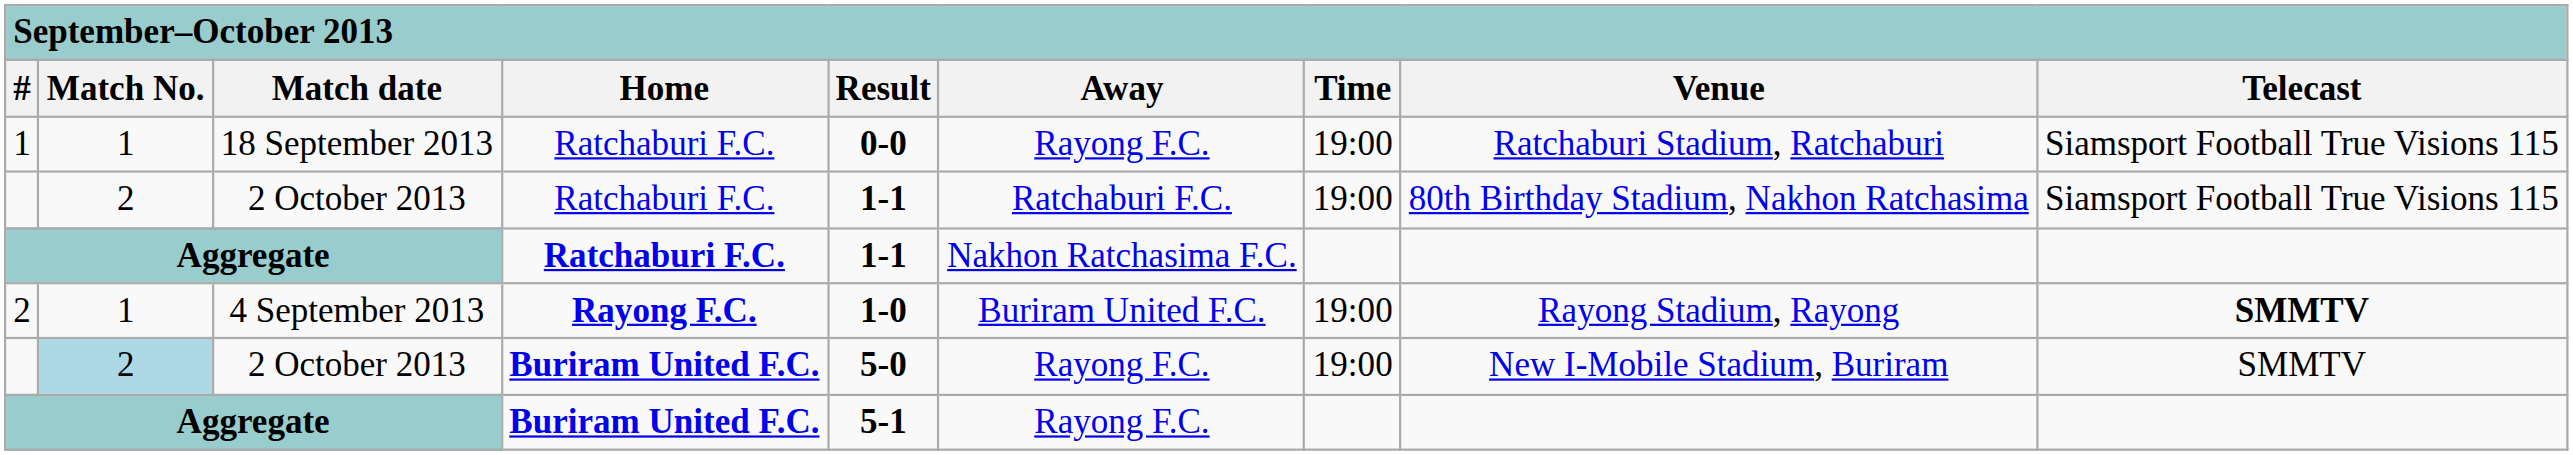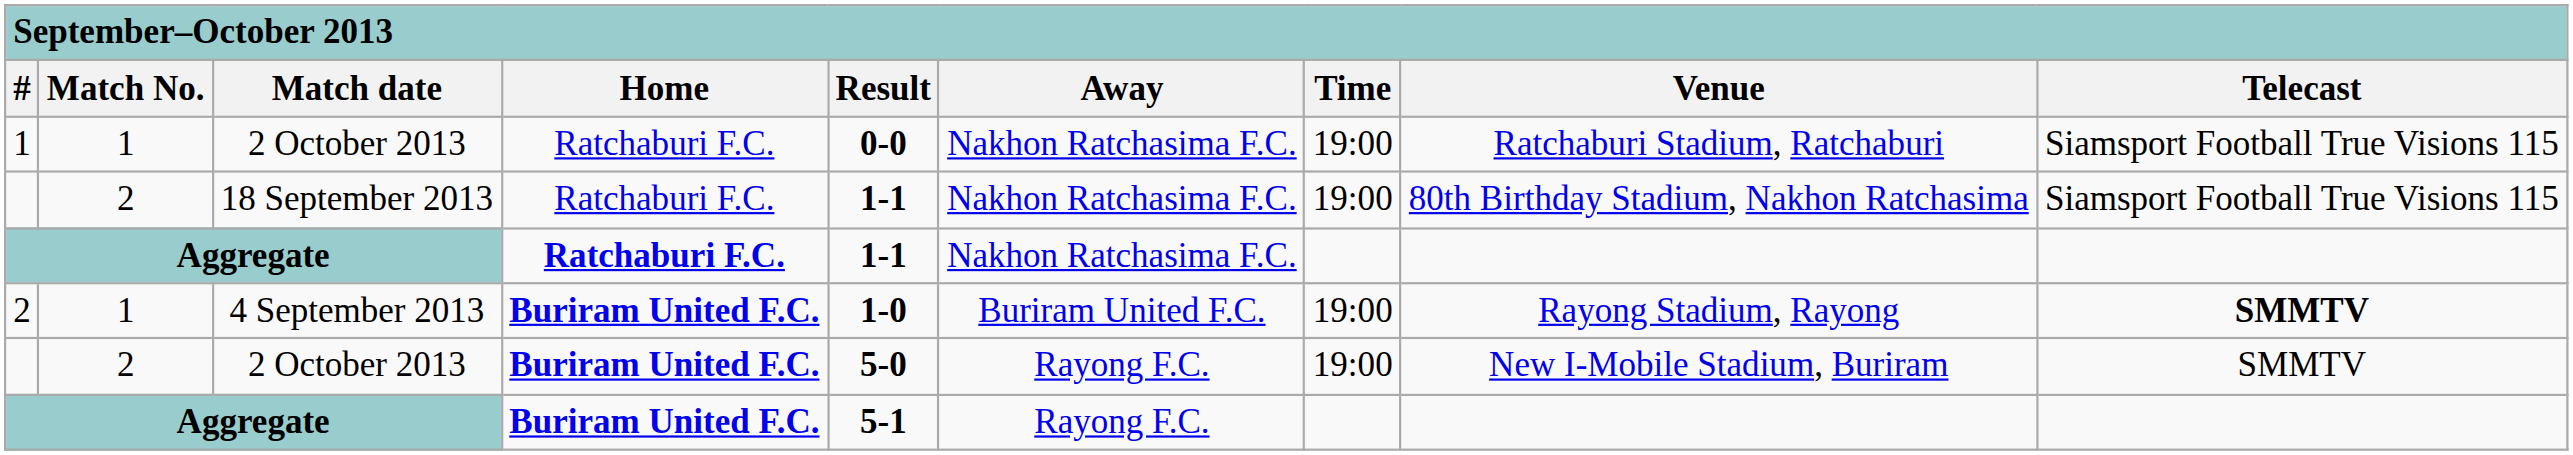(357, 143) 18 September 2013 -> (357, 143) 2 October 2013
(1122, 143) Rayong F.C. -> (1122, 143) Nakhon Ratchasima F.C.
(357, 198) 2 October 2013 -> (357, 198) 18 September 2013
(1122, 198) Ratchaburi F.C. -> (1122, 198) Nakhon Ratchasima F.C.
(664, 310) Rayong F.C. -> (664, 310) Buriram United F.C.
(126, 365) lightblue background -> (126, 365) no background
